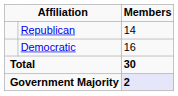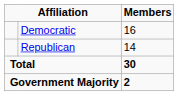rows swapped: (48, 47) <-> (48, 30)
(127, 82) lavender background -> (127, 82) no background
